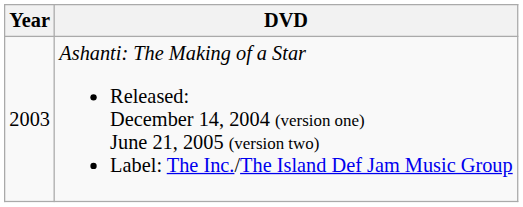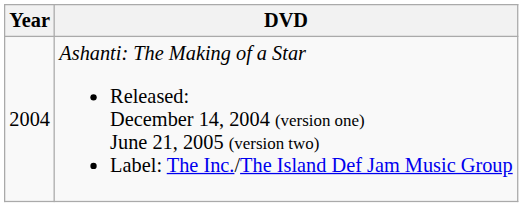(30, 118) 2003 -> (30, 118) 2004
